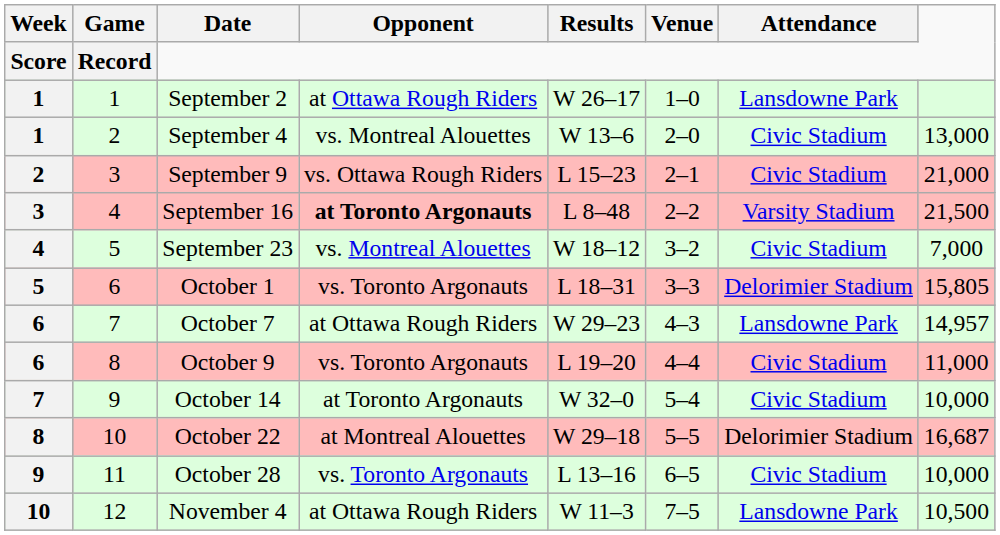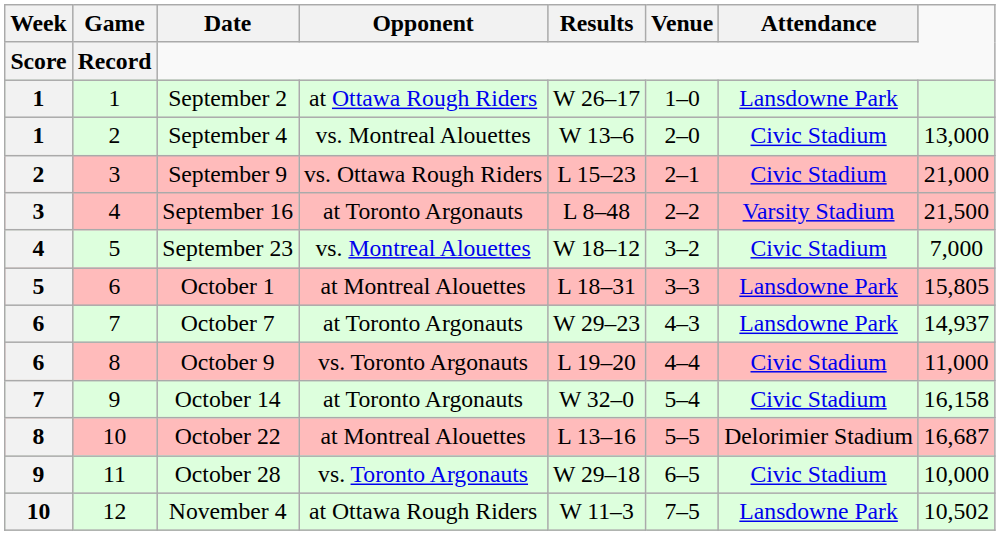(423, 211) bold -> (423, 211) normal
(423, 286) vs. Toronto Argonauts -> (423, 286) at Montreal Alouettes
(819, 286) Delorimier Stadium -> (819, 286) Lansdowne Park
(423, 323) at Ottawa Rough Riders -> (423, 323) at Toronto Argonauts
(956, 323) 14,957 -> (956, 323) 14,937
(956, 398) 10,000 -> (956, 398) 16,158
(597, 436) W 29–18 -> (597, 436) L 13–16
(597, 473) L 13–16 -> (597, 473) W 29–18
(956, 511) 10,500 -> (956, 511) 10,502
